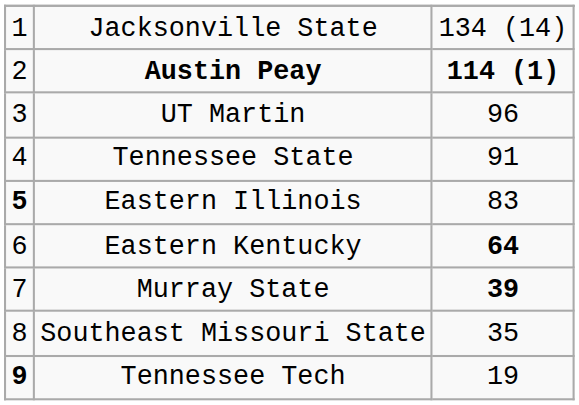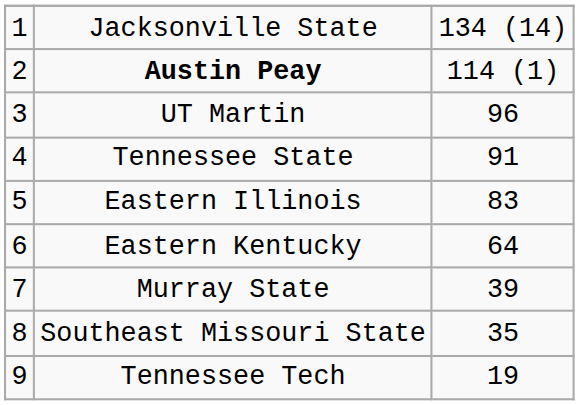(503, 71) bold -> (503, 71) normal
(19, 202) bold -> (19, 202) normal
(503, 246) bold -> (503, 246) normal
(503, 290) bold -> (503, 290) normal
(19, 377) bold -> (19, 377) normal
